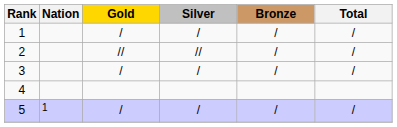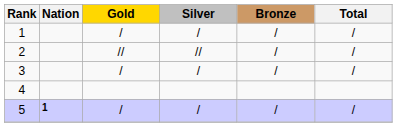(45, 108) normal -> (45, 110) bold
